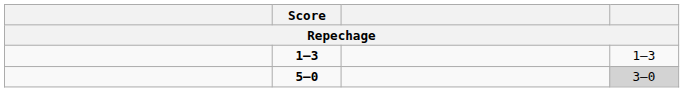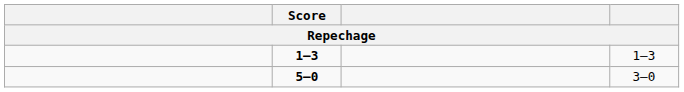(644, 76) lightgrey background -> (644, 76) no background
